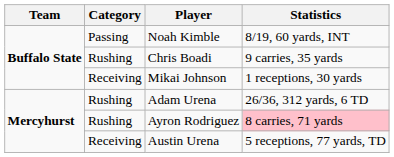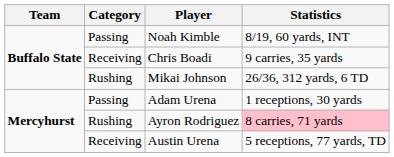(110, 57) Rushing -> (115, 57) Receiving
(115, 78) Receiving -> (110, 78) Rushing
(304, 78) 1 receptions, 30 yards -> (307, 78) 26/36, 312 yards, 6 TD
(110, 99) Rushing -> (108, 99) Passing
(307, 99) 26/36, 312 yards, 6 TD -> (304, 99) 1 receptions, 30 yards
